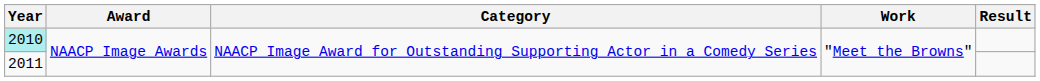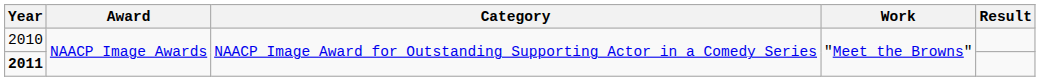(26, 40) paleturquoise background -> (26, 40) no background
(26, 64) normal -> (26, 64) bold
